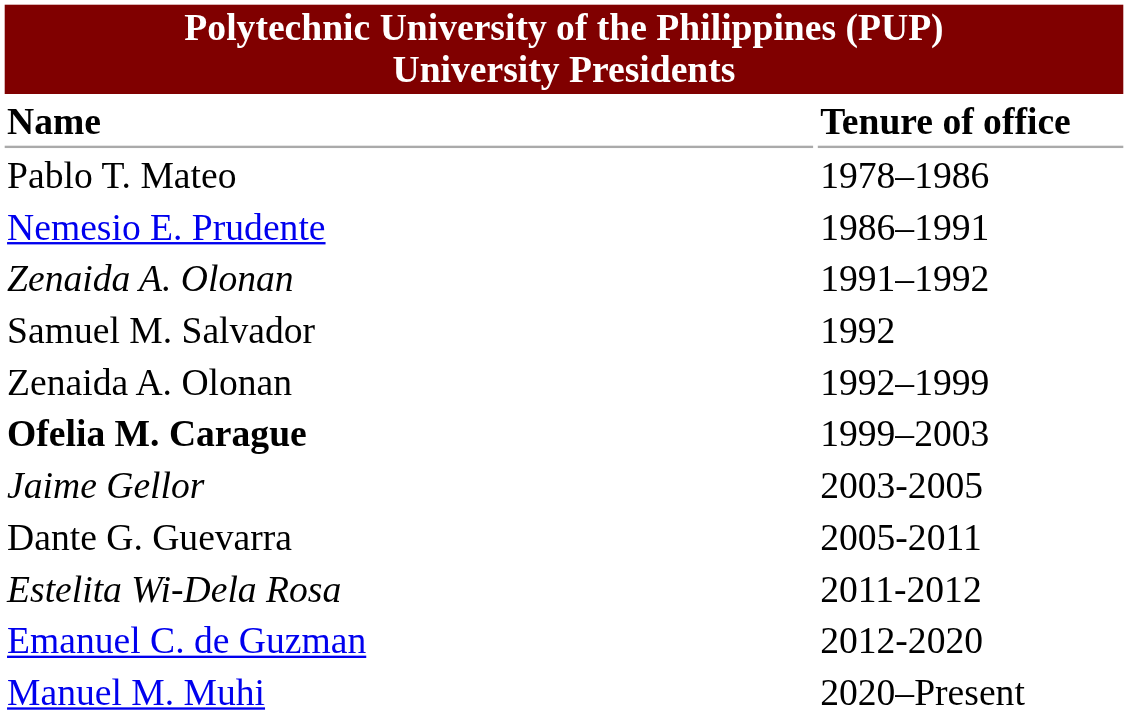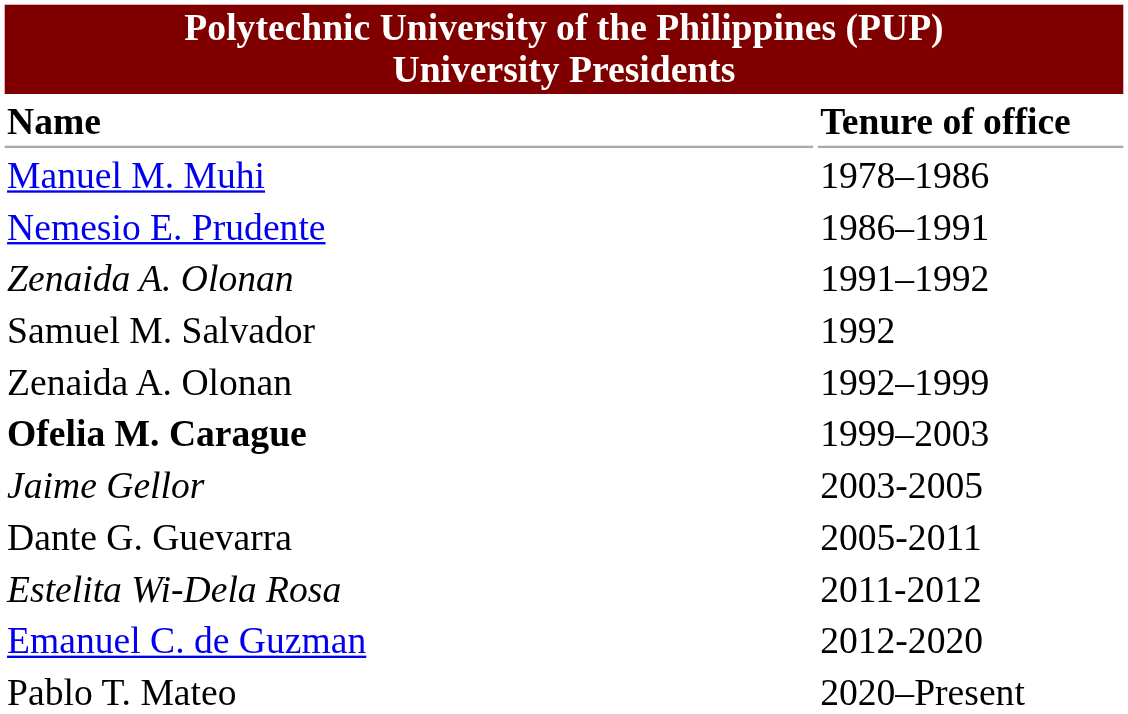(122, 175) Pablo T. Mateo -> (136, 175) Manuel M. Muhi
(136, 692) Manuel M. Muhi -> (122, 692) Pablo T. Mateo
